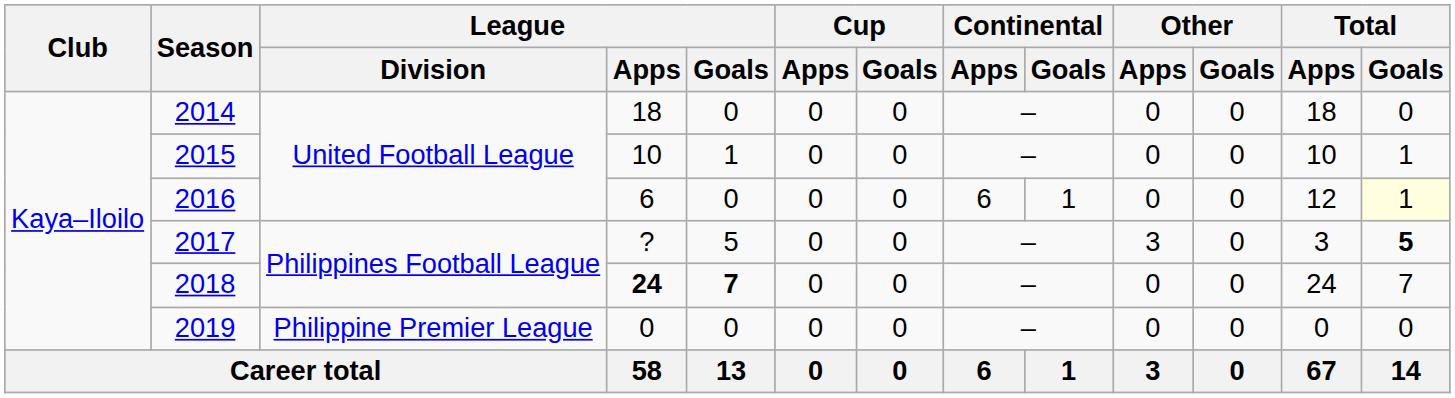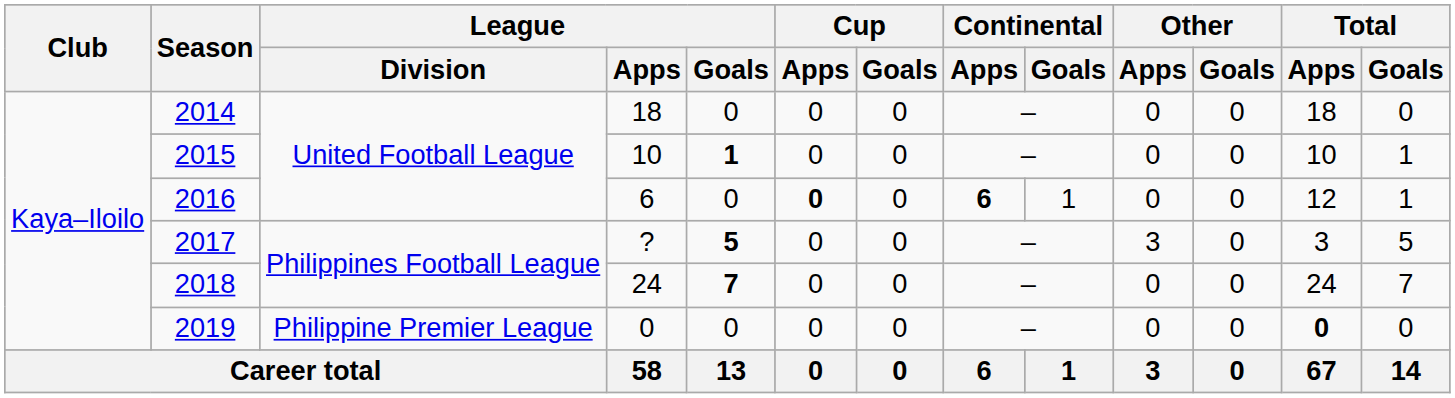(731, 155) normal -> (731, 155) bold
(815, 198) normal -> (815, 198) bold
(984, 198) normal -> (984, 198) bold
(1406, 198) lightyellow background -> (1406, 198) no background
(731, 241) normal -> (731, 241) bold
(1406, 241) bold -> (1406, 241) normal
(647, 284) bold -> (647, 284) normal
(1321, 328) normal -> (1321, 328) bold
